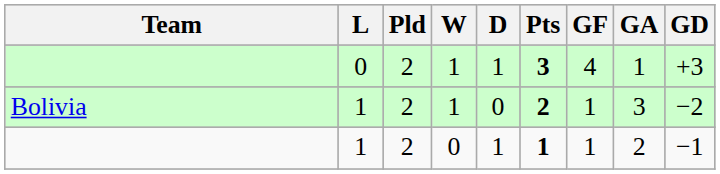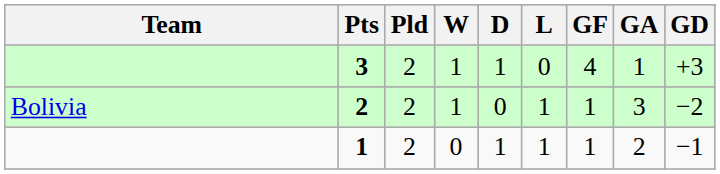columns swapped: (543, 24) <-> (361, 24)
